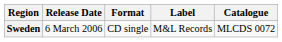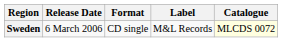(246, 28) no background -> (246, 28) lightyellow background
